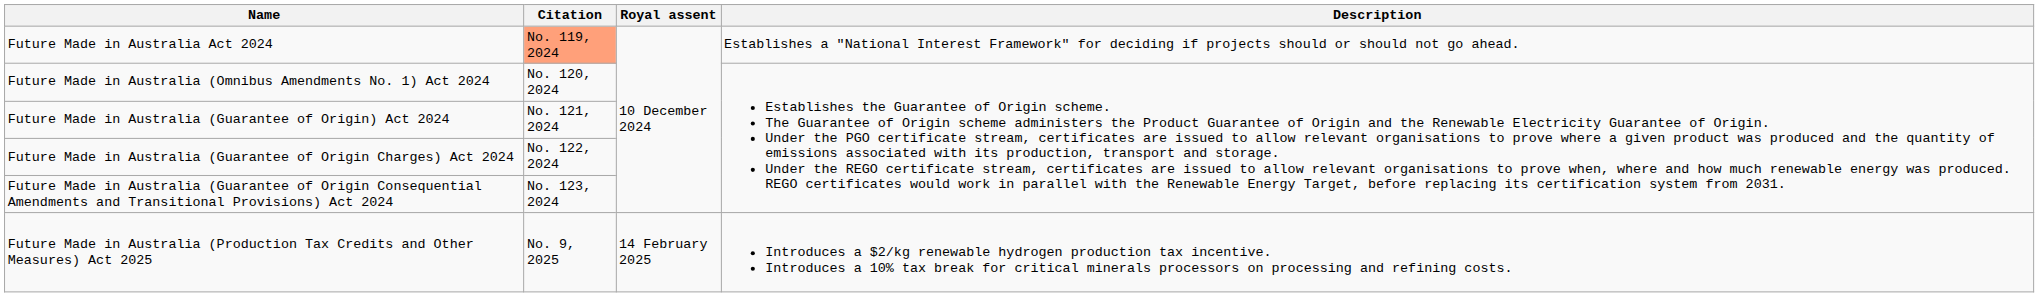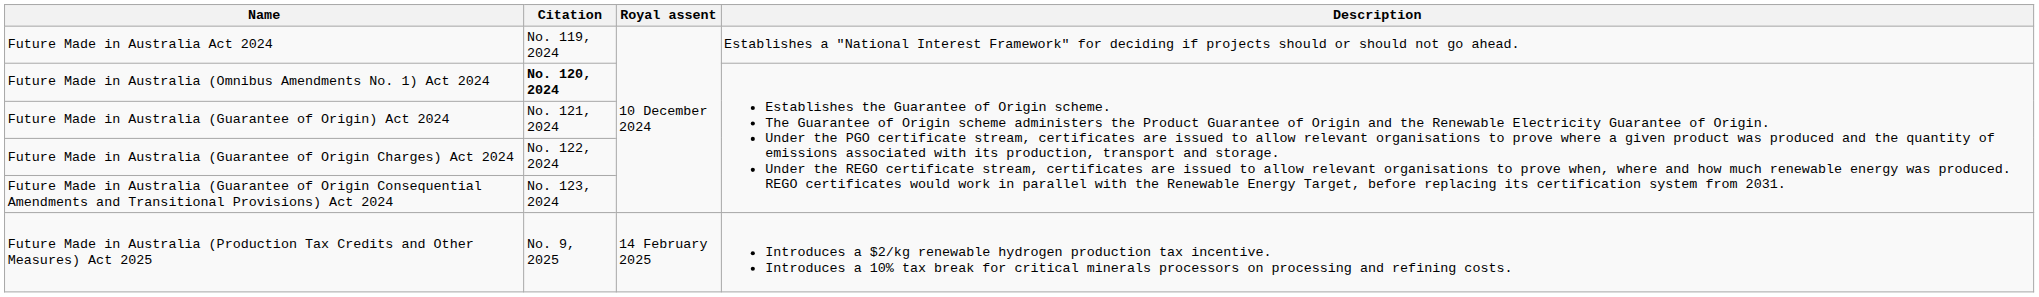(559, 45) lightsalmon background -> (559, 45) no background
(559, 82) normal -> (559, 82) bold
